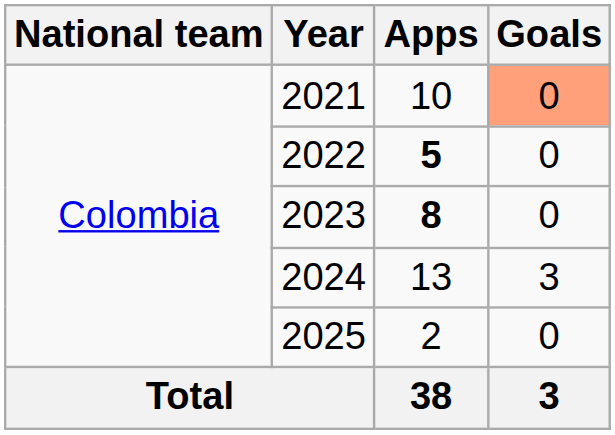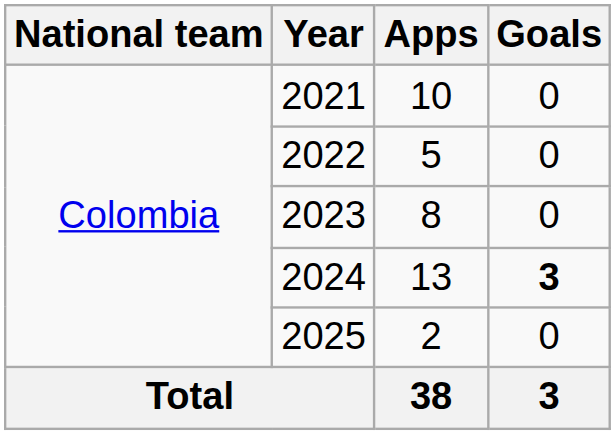(549, 95) lightsalmon background -> (549, 95) no background
(431, 155) bold -> (431, 155) normal
(431, 215) bold -> (431, 215) normal
(549, 276) normal -> (549, 276) bold
